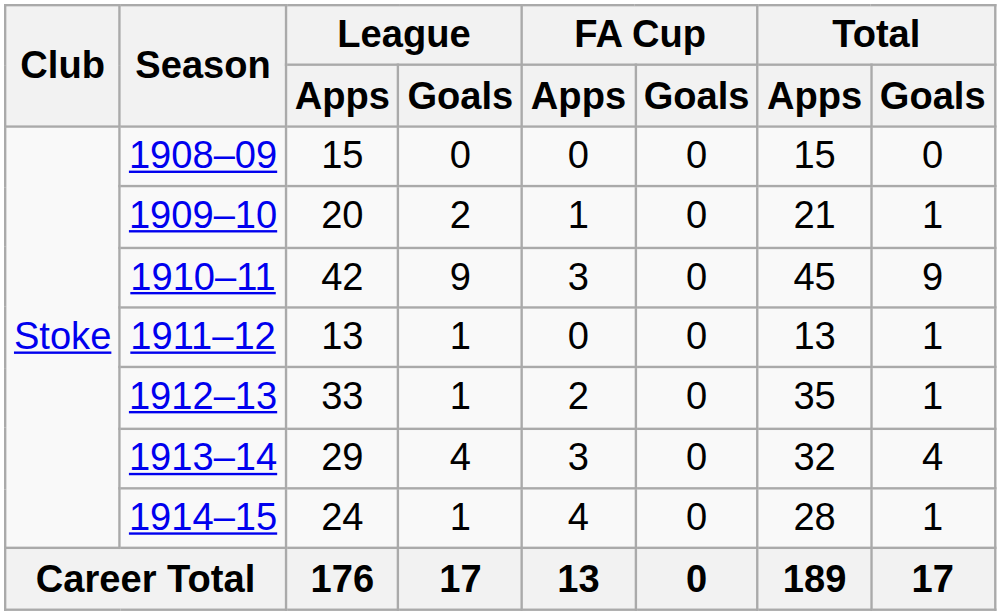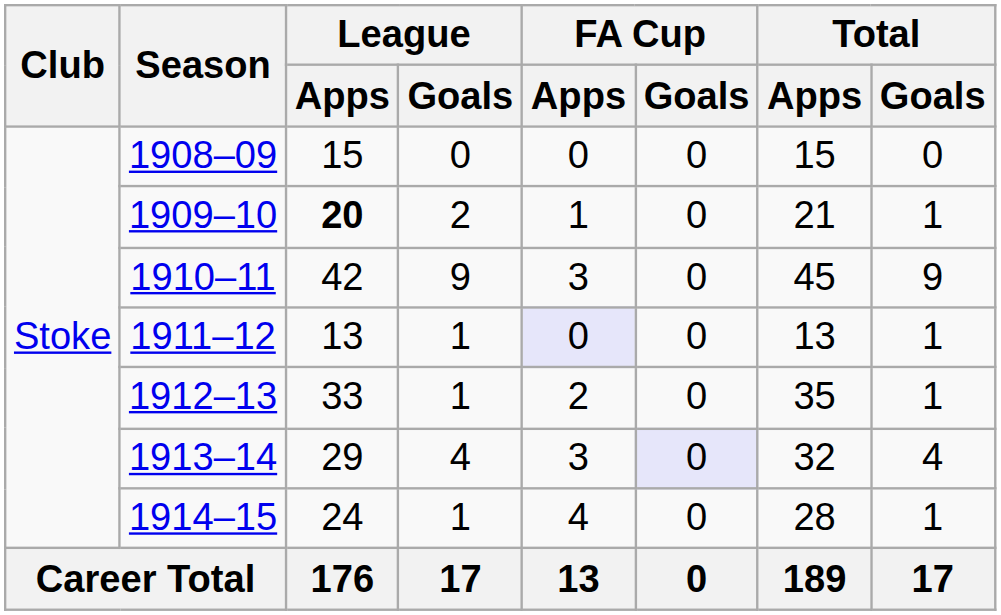(342, 215) normal -> (342, 215) bold
(578, 336) no background -> (578, 336) lavender background
(697, 457) no background -> (697, 457) lavender background
